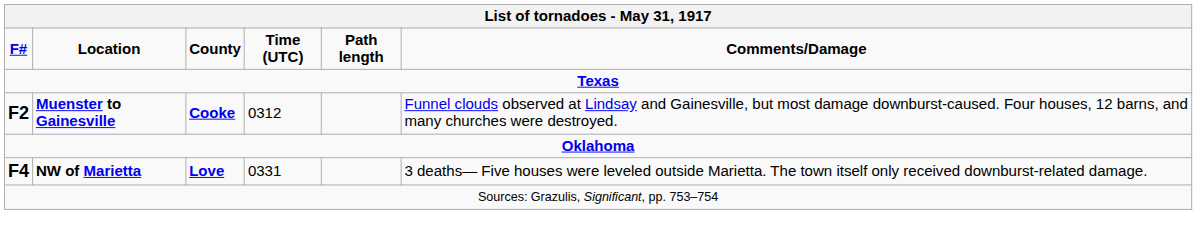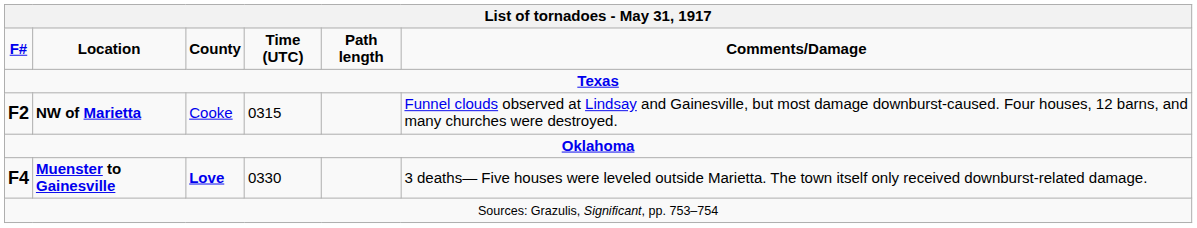(79, 113) Muenster to Gainesville -> (89, 113) NW of Marietta
(212, 113) bold -> (211, 113) normal
(265, 113) 0312 -> (265, 113) 0315
(89, 171) NW of Marietta -> (79, 177) Muenster to Gainesville
(265, 171) 0331 -> (265, 177) 0330
